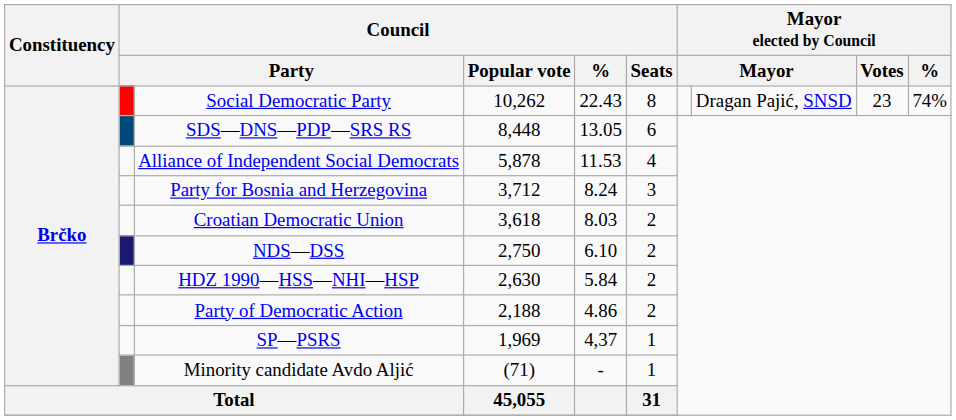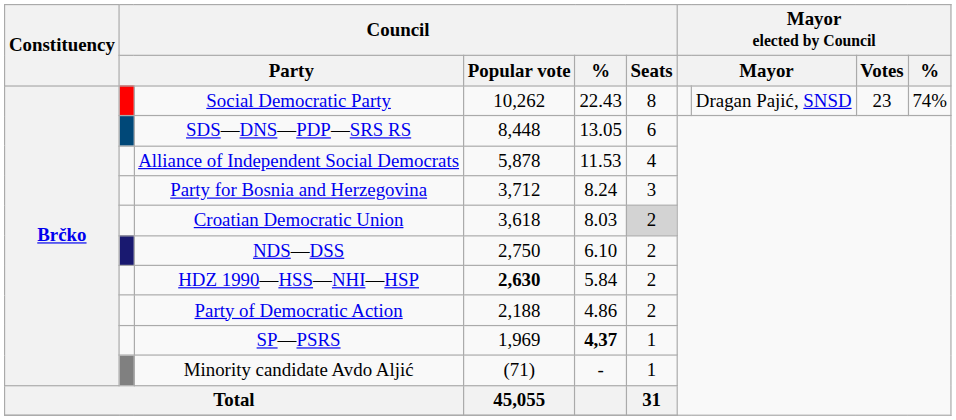(652, 220) no background -> (652, 220) lightgrey background
(519, 280) normal -> (519, 280) bold
(601, 340) normal -> (601, 340) bold
